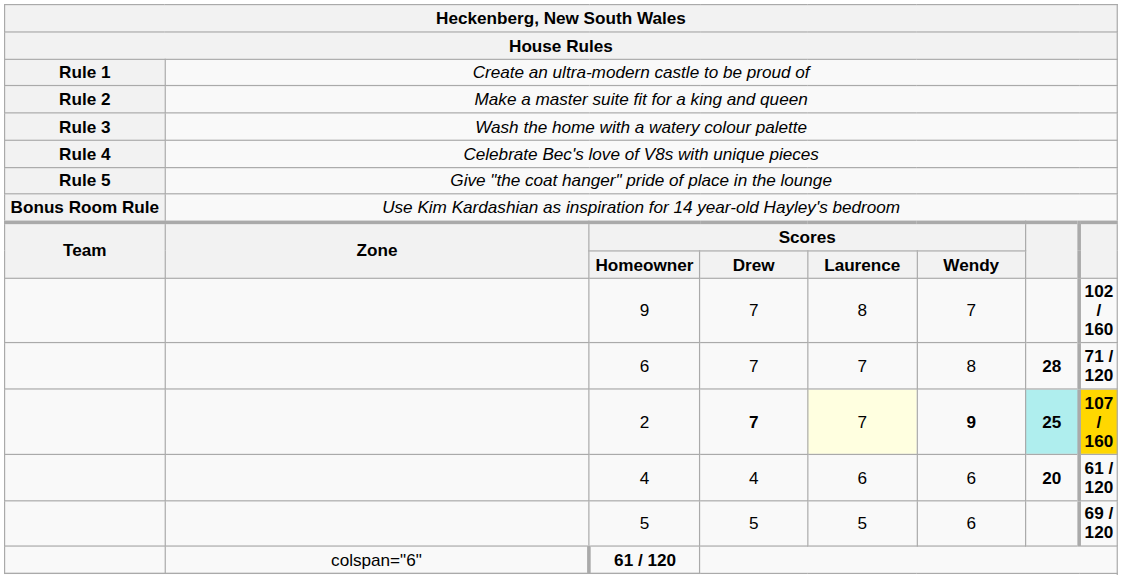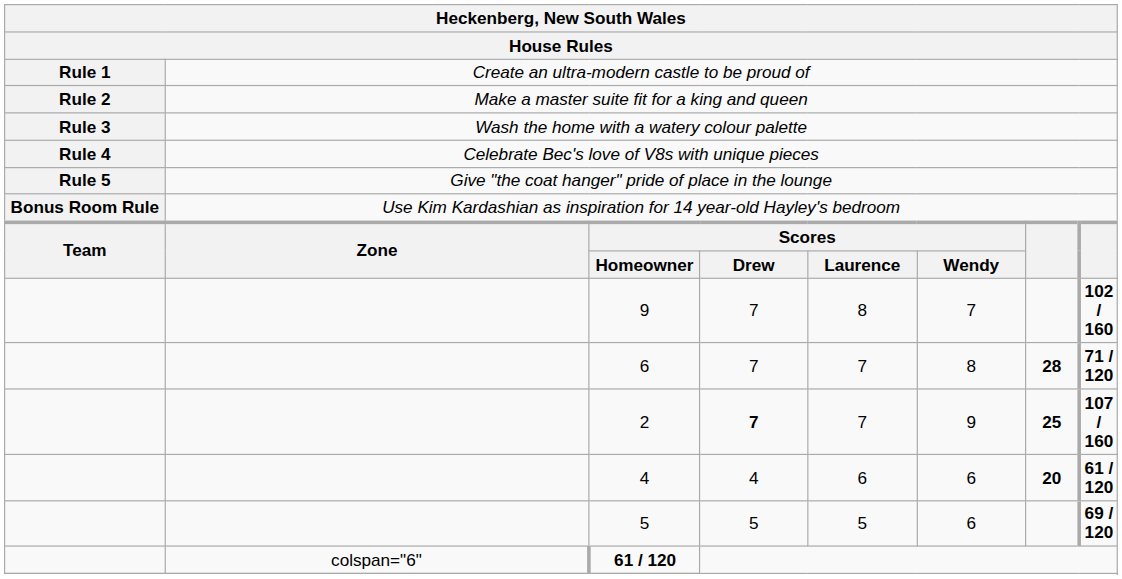(862, 422) lightyellow background -> (862, 422) no background
(971, 422) bold -> (971, 422) normal
(1052, 422) paleturquoise background -> (1052, 422) no background
(1099, 422) gold background -> (1099, 422) no background
